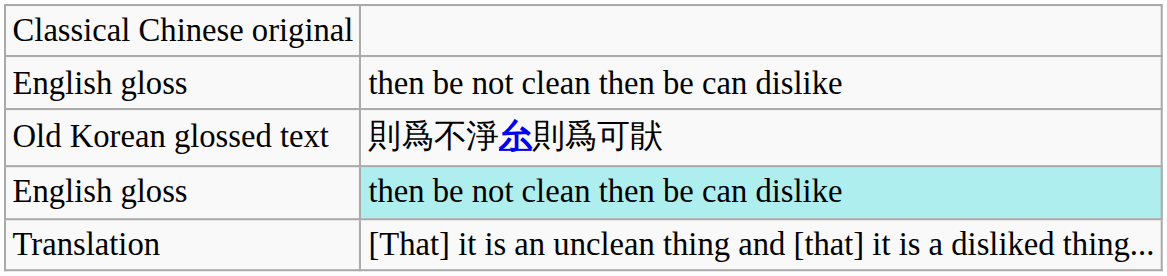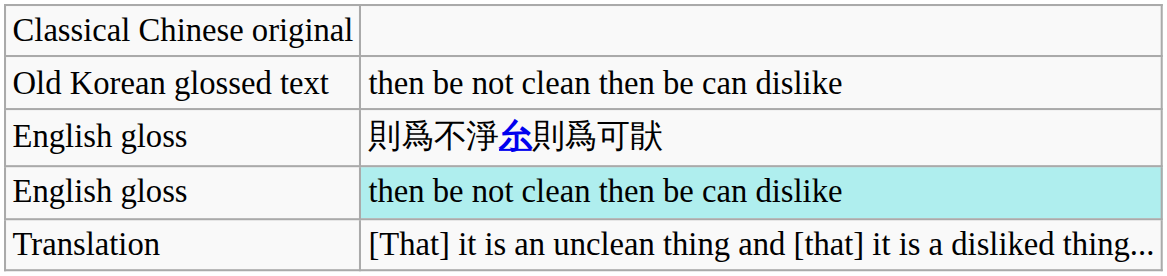(100, 82) English gloss -> (171, 82) Old Korean glossed text
(171, 136) Old Korean glossed text -> (100, 136) English gloss
